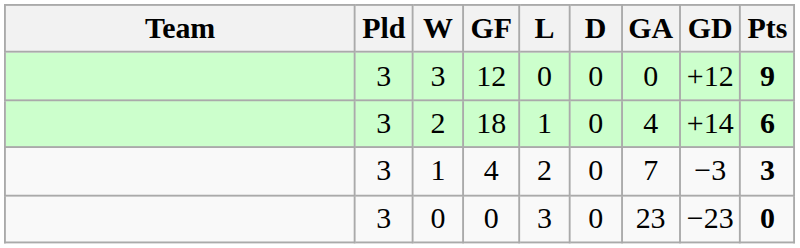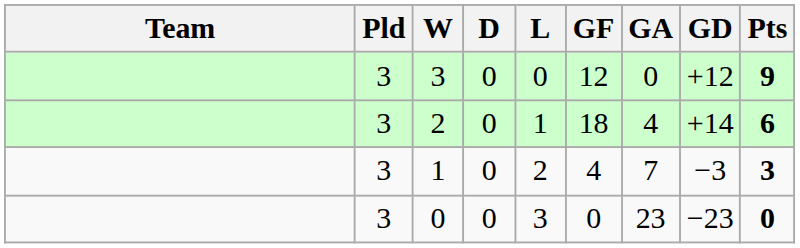columns swapped: (596, 28) <-> (491, 28)
